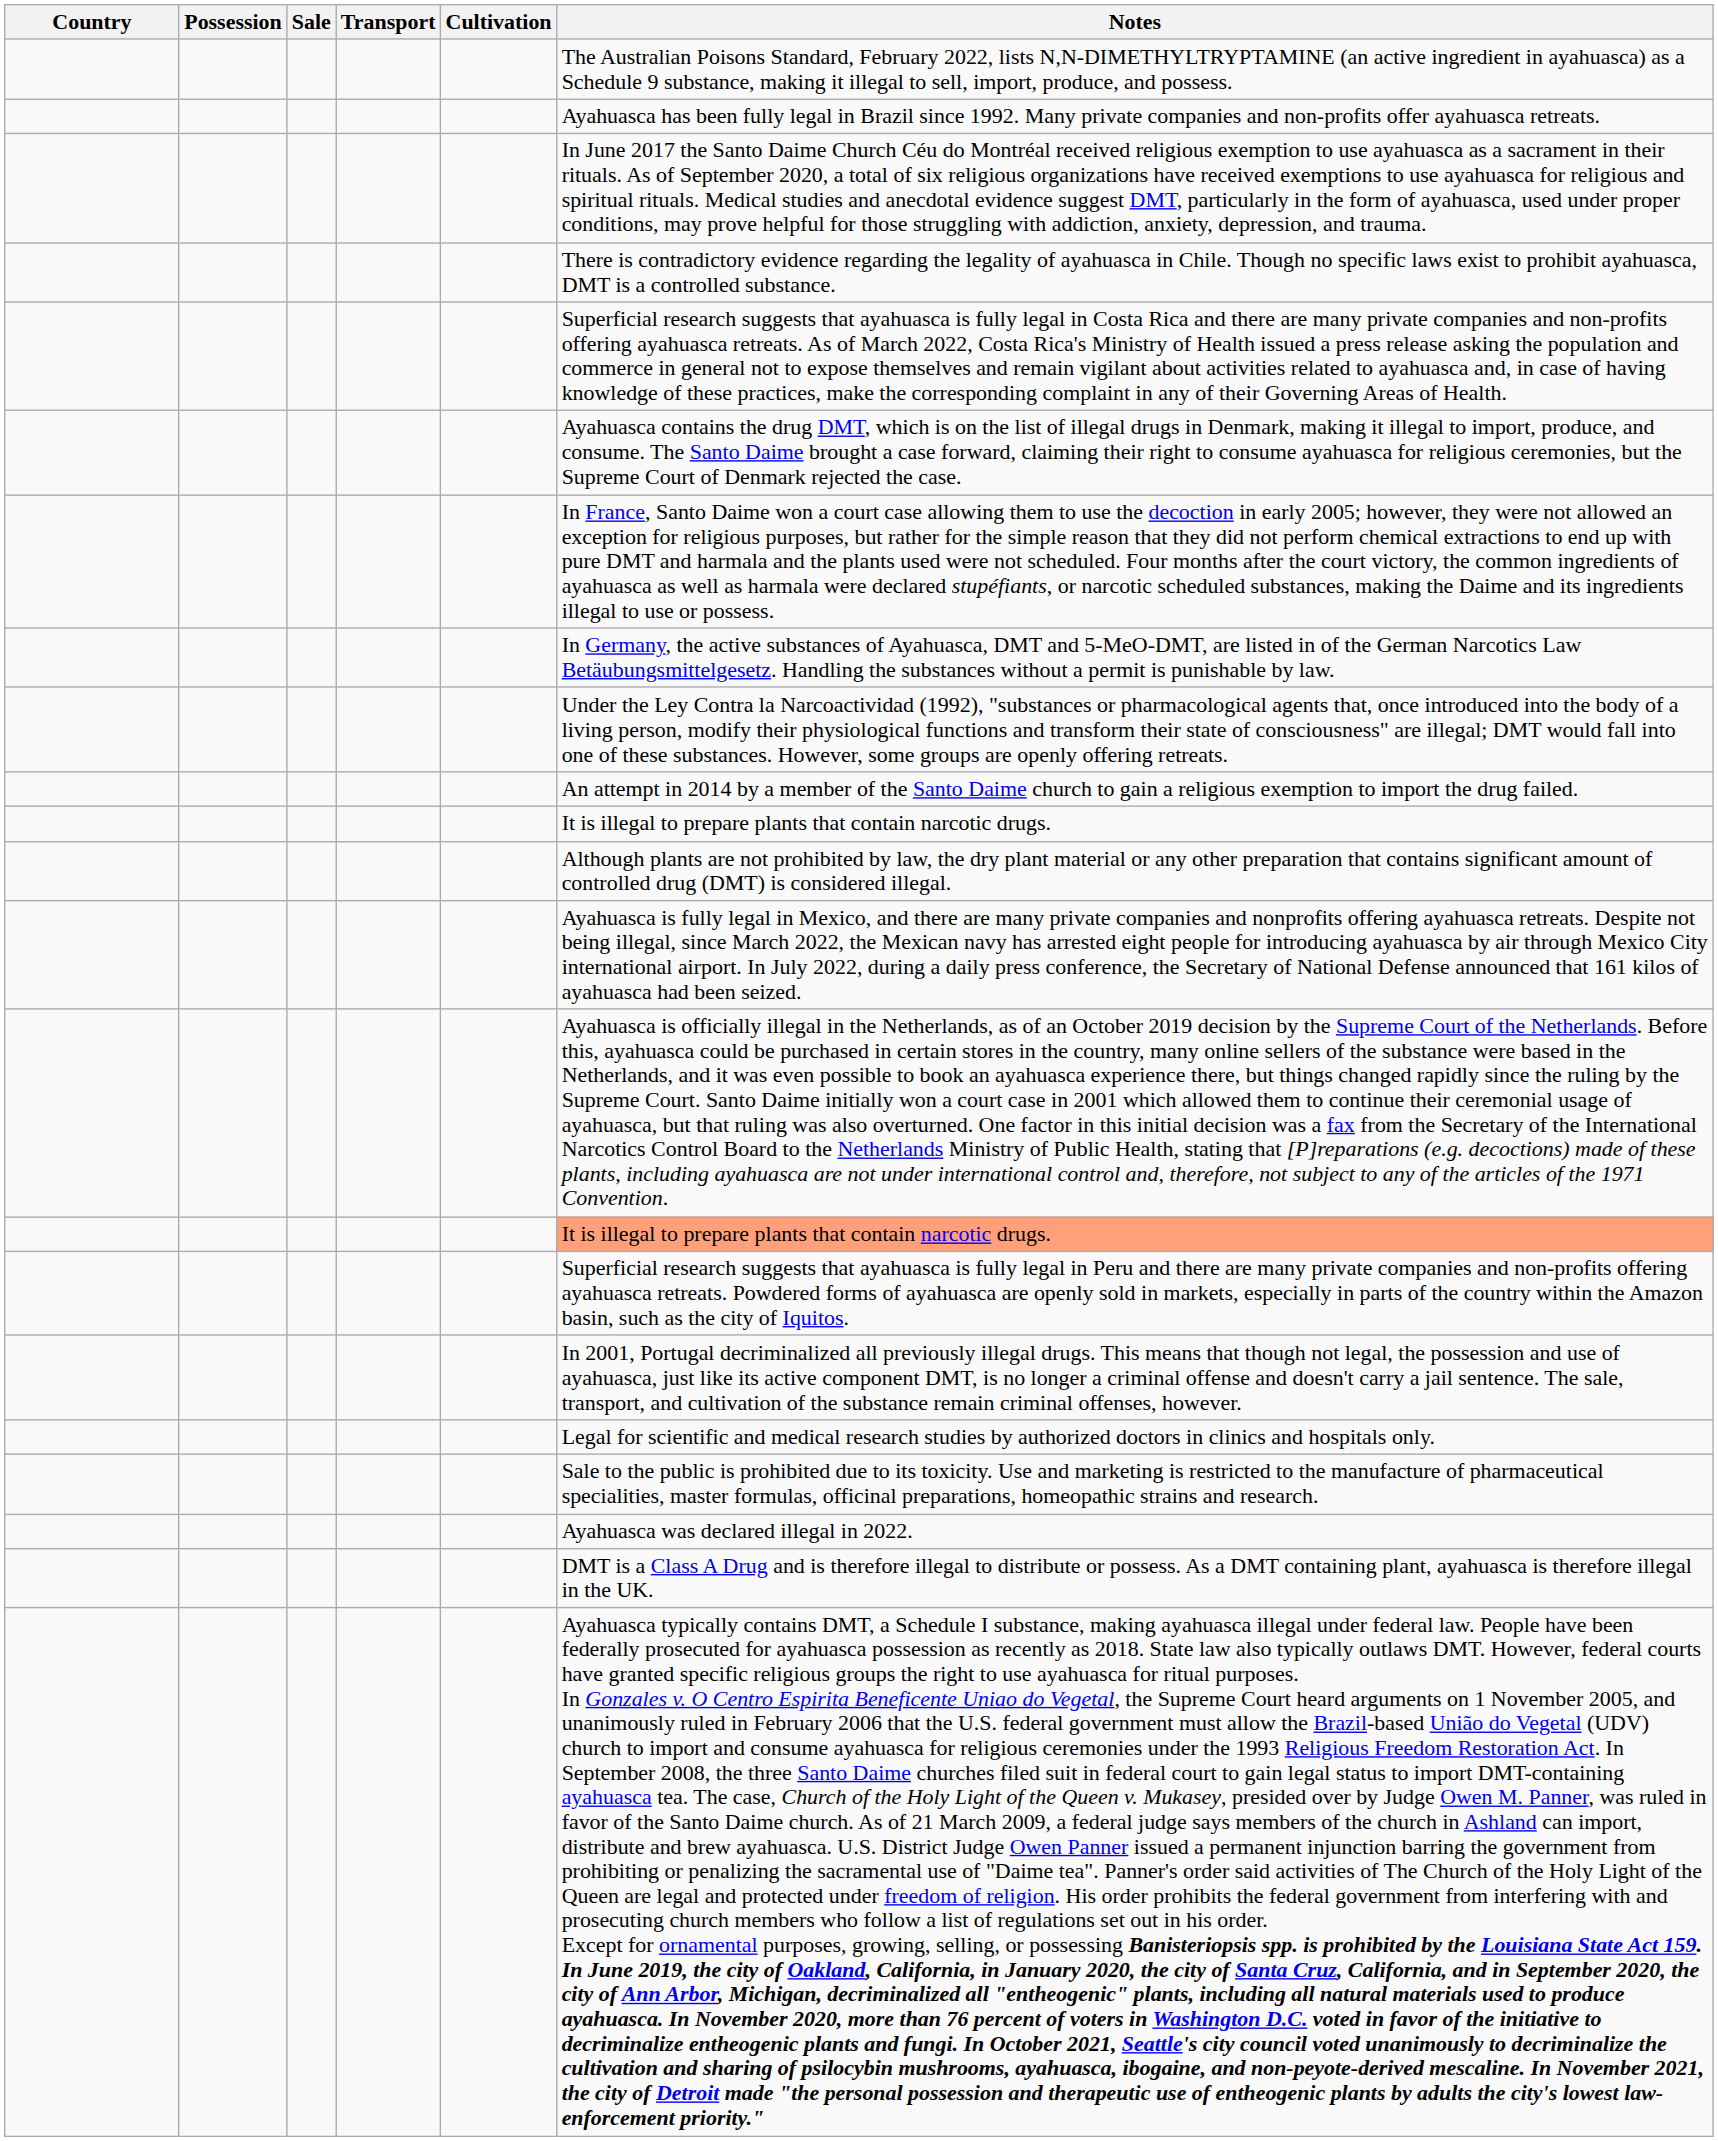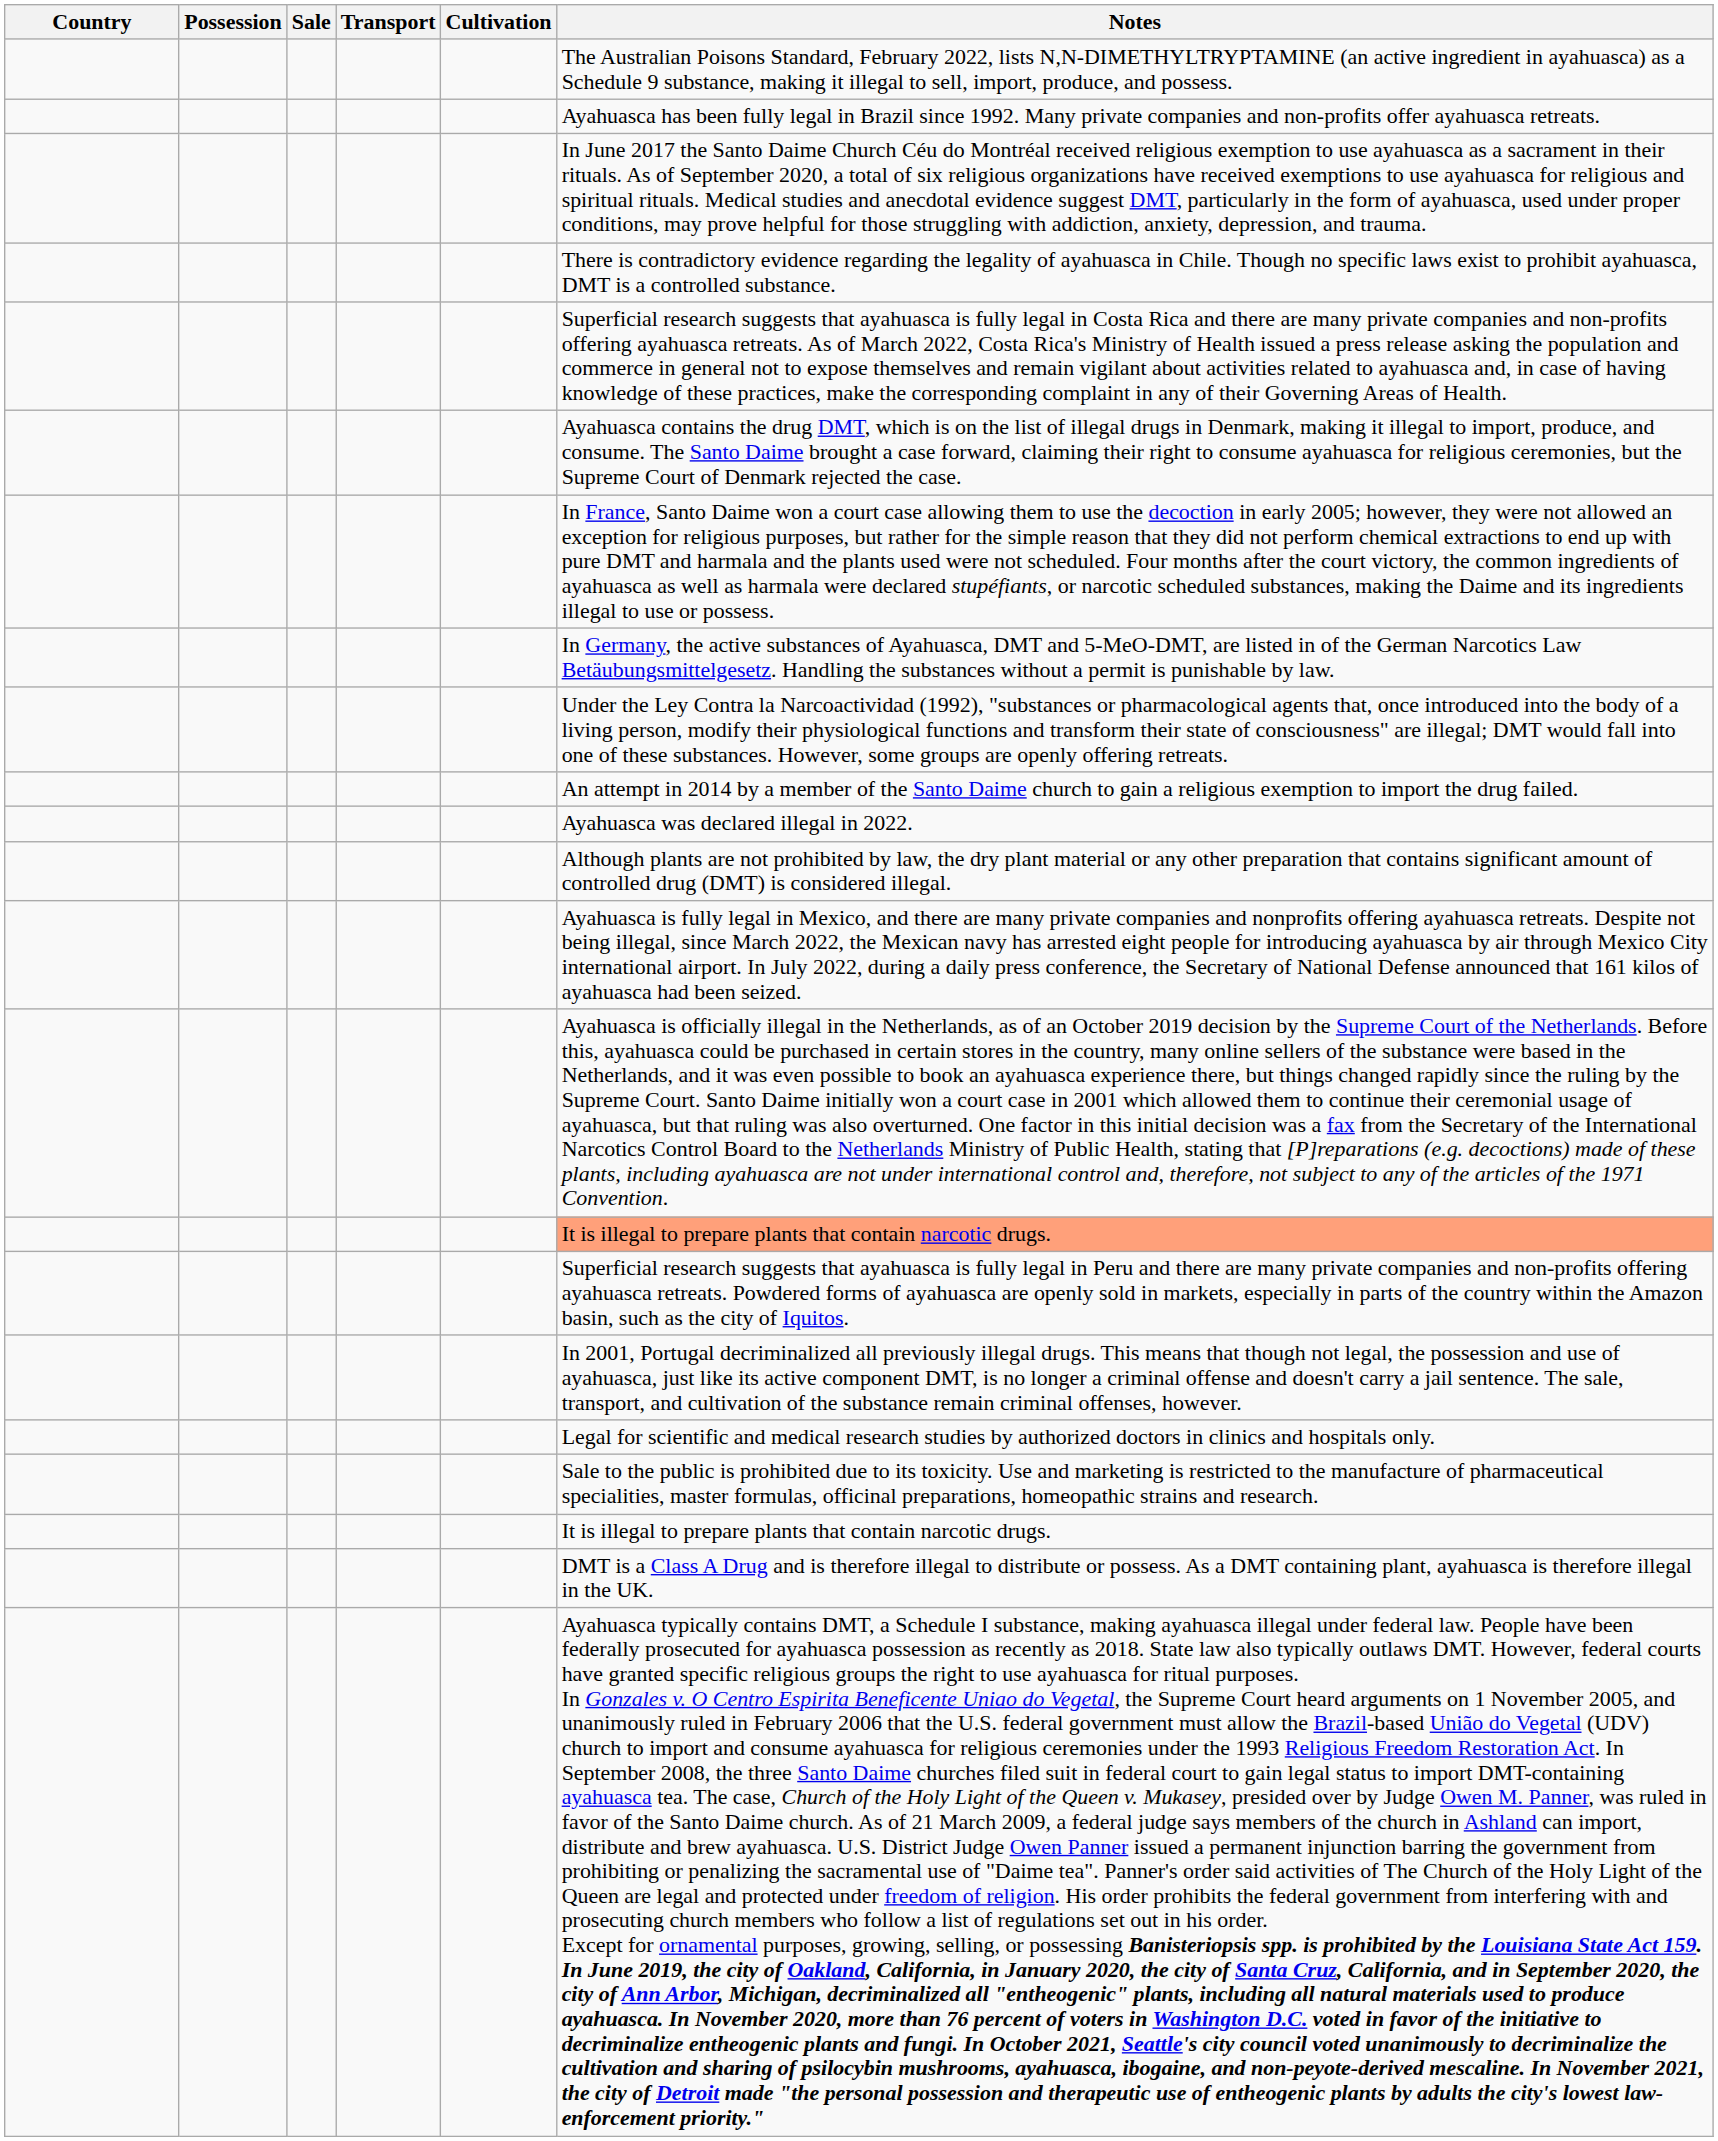(806, 823) It is illegal to prepare plants that contain narcotic drugs. -> (737, 823) Ayahuasca was declared illegal in 2022.
(737, 1530) Ayahuasca was declared illegal in 2022. -> (806, 1530) It is illegal to prepare plants that contain narcotic drugs.
